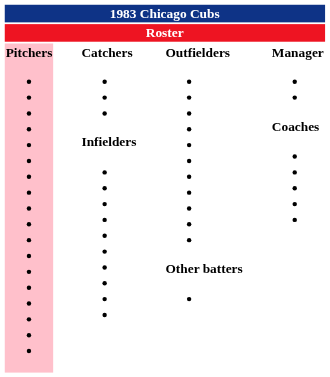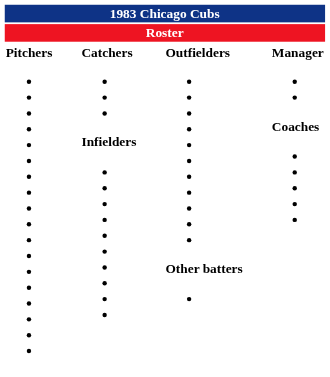(29, 202) pink background -> (29, 202) no background
